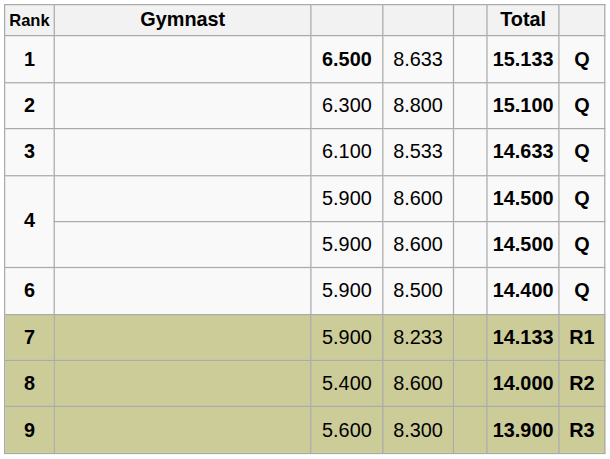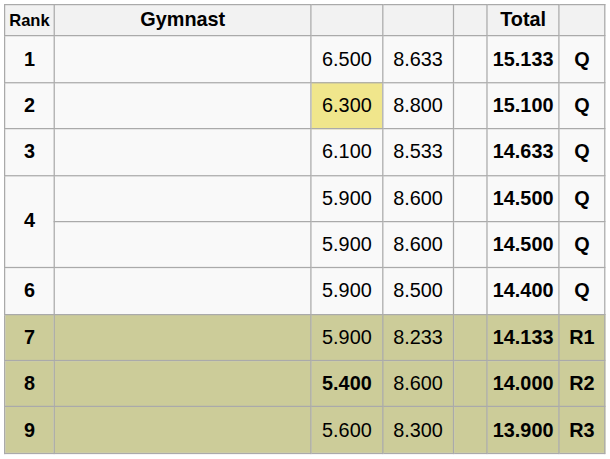(347, 59) bold -> (347, 59) normal
(347, 105) no background -> (347, 105) khaki background
(347, 383) normal -> (347, 383) bold
